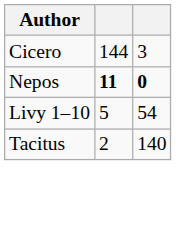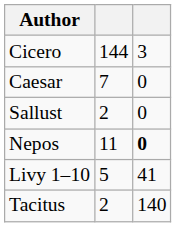+ row: (36, 81)
+ row: (36, 112)
(108, 81) bold -> (108, 143) normal
(147, 112) 54 -> (147, 174) 41
